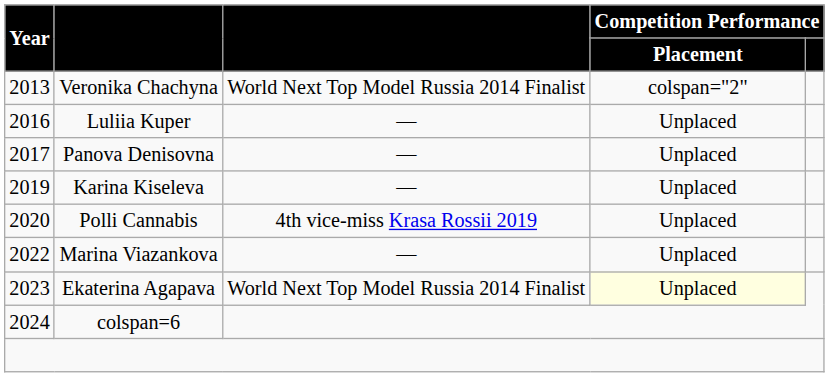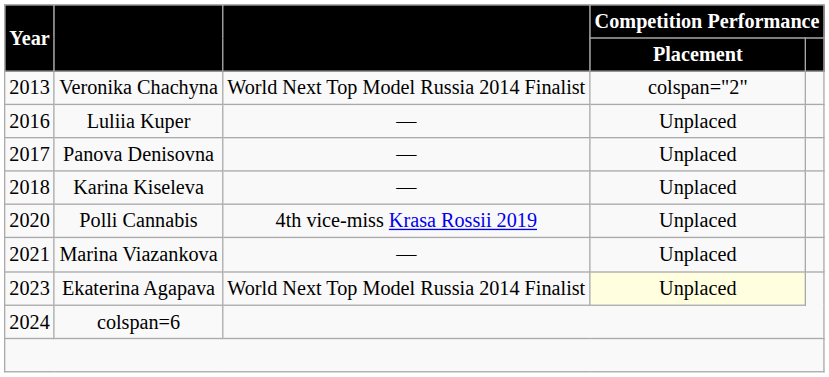(30, 188) 2019 -> (30, 188) 2018
(30, 254) 2022 -> (30, 254) 2021
